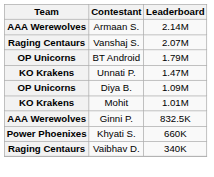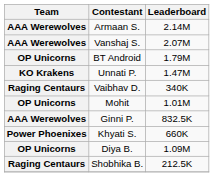(47, 42) Raging Centaurs -> (47, 42) AAA Werewolves
rows swapped: (116, 88) <-> (116, 149)
(47, 103) KO Krakens -> (47, 103) OP Unicorns
+ row: (117, 164)
